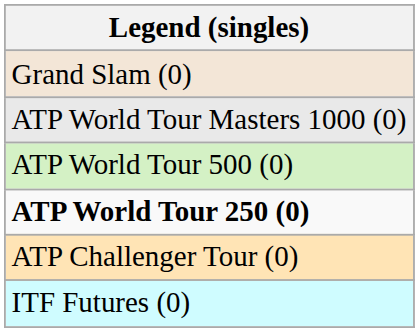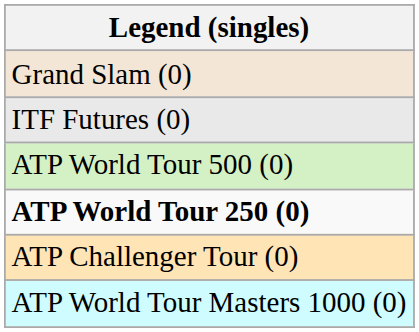(209, 119) ATP World Tour Masters 1000 (0) -> (101, 119) ITF Futures (0)
(101, 303) ITF Futures (0) -> (209, 303) ATP World Tour Masters 1000 (0)
